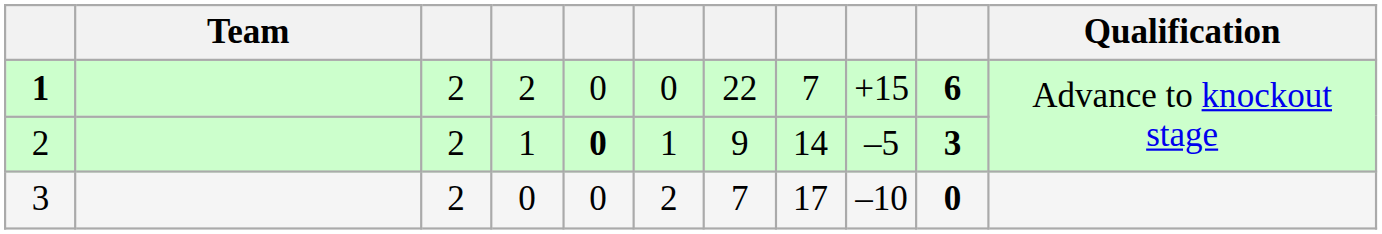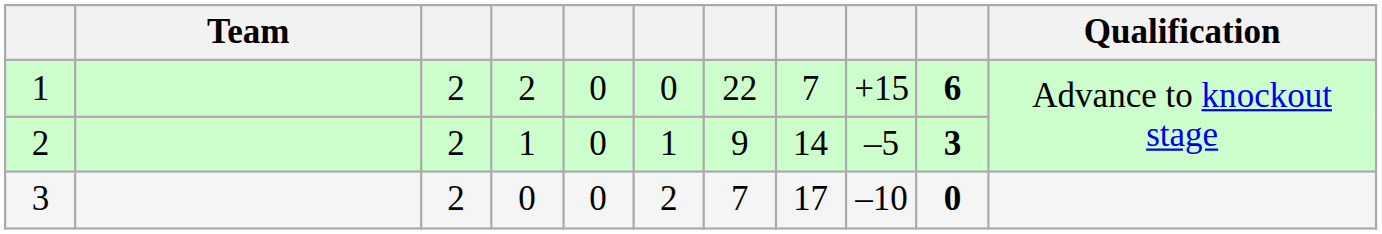(41, 87) bold -> (41, 87) normal
(598, 143) bold -> (598, 143) normal
